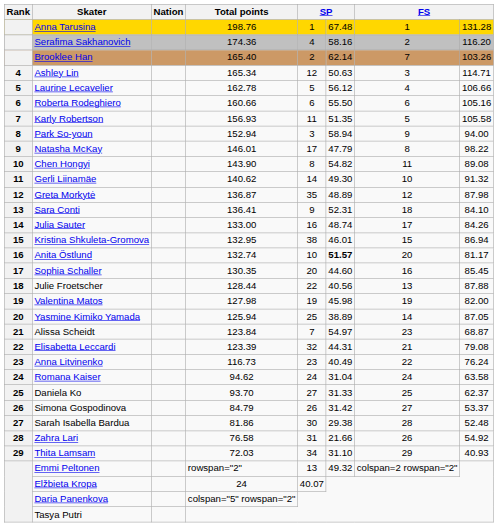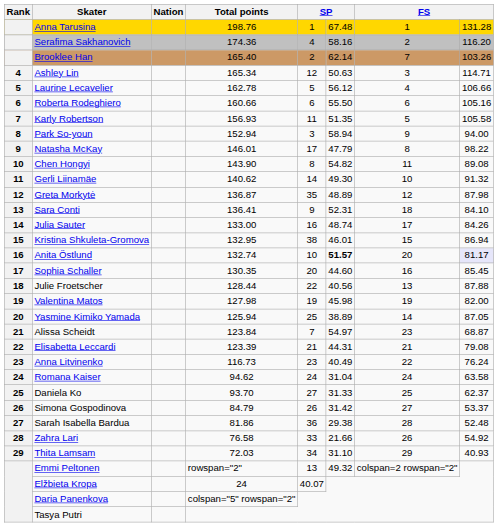(477, 255) no background -> (477, 255) lavender background
(312, 347) 32 -> (312, 347) 21
(312, 423) 30 -> (312, 423) 36
(312, 438) 31 -> (312, 438) 33
